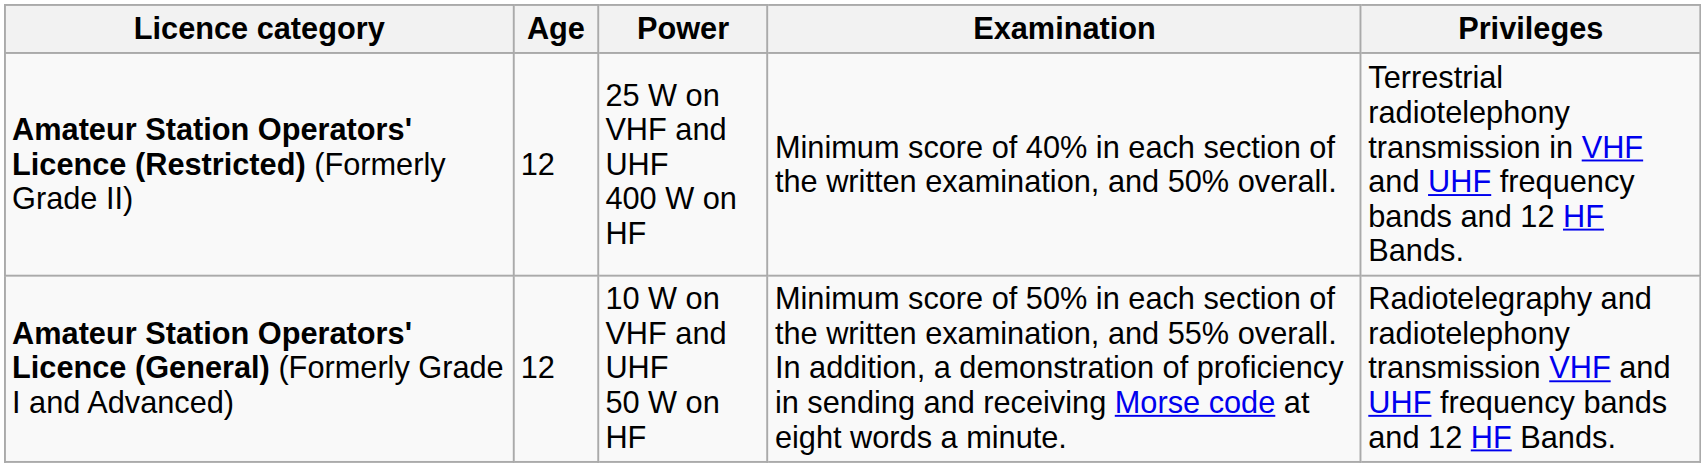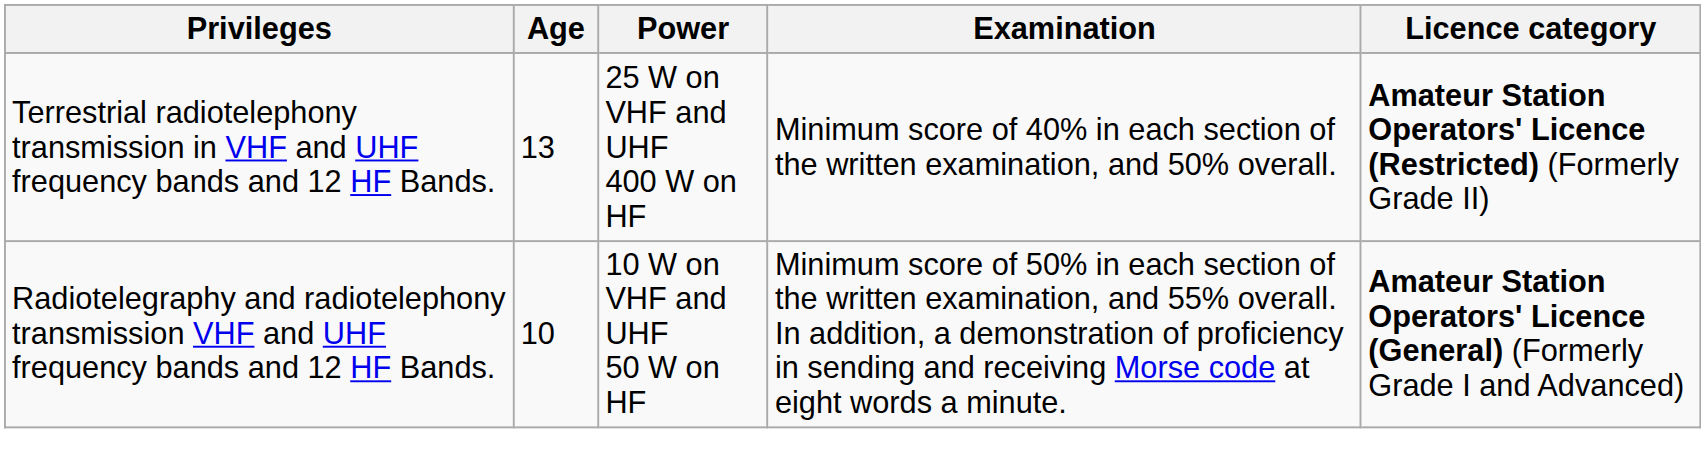columns swapped: (259, 28) <-> (1531, 28)
(538, 163) 12 -> (538, 146) 13
(538, 368) 12 -> (538, 333) 10
